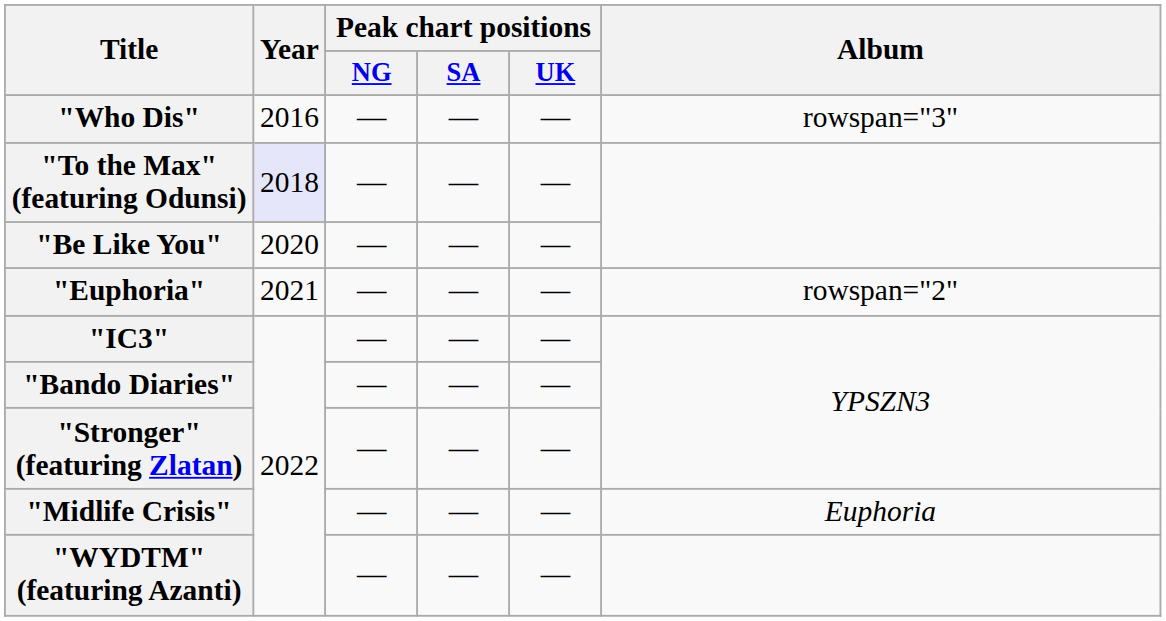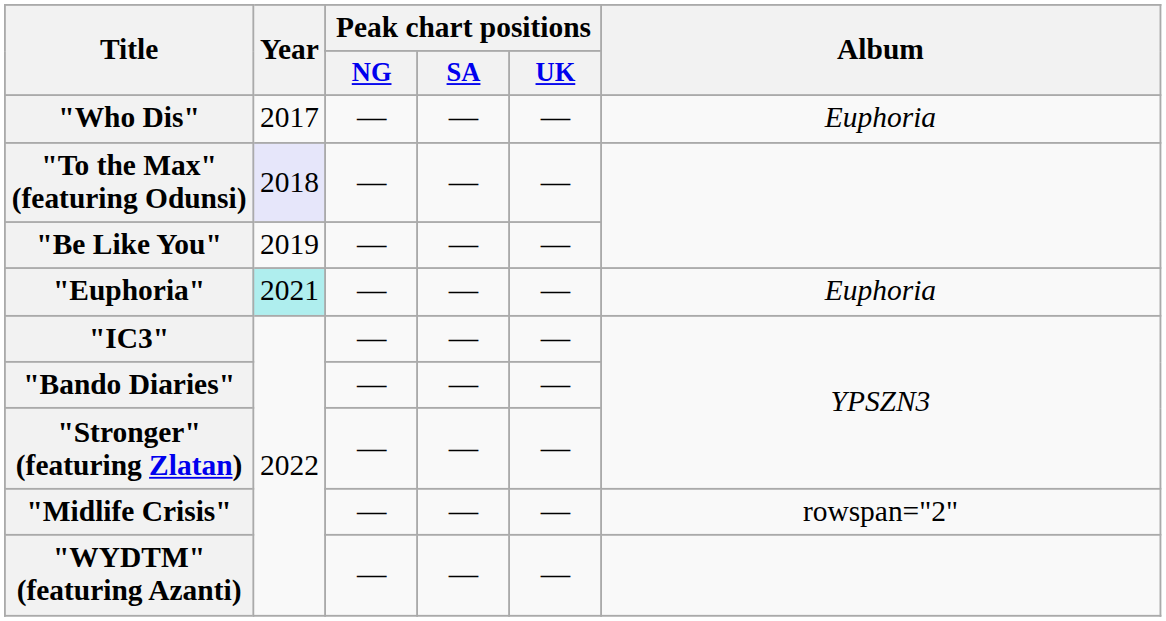(289, 118) 2016 -> (289, 118) 2017
(880, 118) rowspan="3" -> (880, 118) Euphoria
(289, 244) 2020 -> (289, 244) 2019
(289, 291) no background -> (289, 291) paleturquoise background
(880, 291) rowspan="2" -> (880, 291) Euphoria
(880, 511) Euphoria -> (880, 511) rowspan="2"
